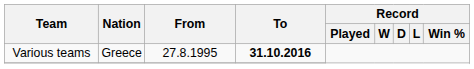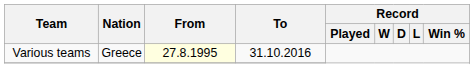(190, 53) no background -> (190, 53) lightyellow background
(280, 53) bold -> (280, 53) normal
